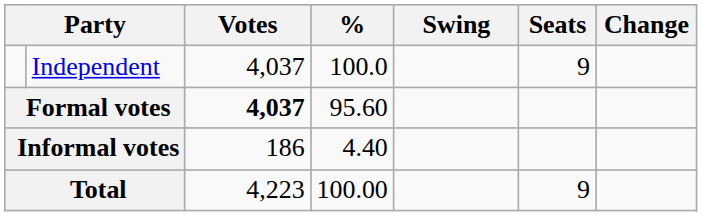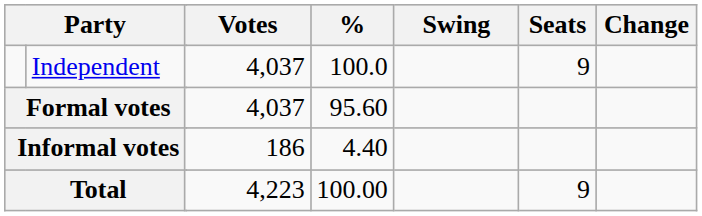(275, 107) bold -> (275, 107) normal
